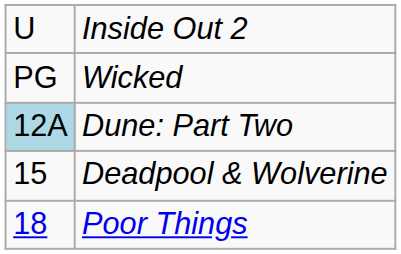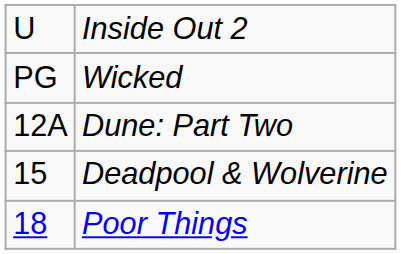(41, 126) lightblue background -> (41, 126) no background
